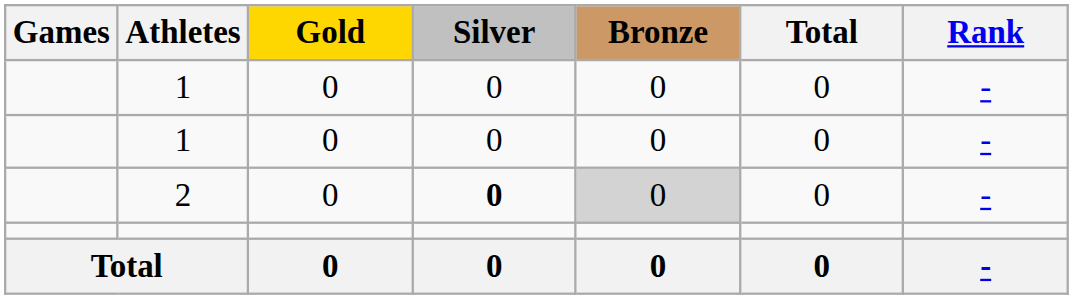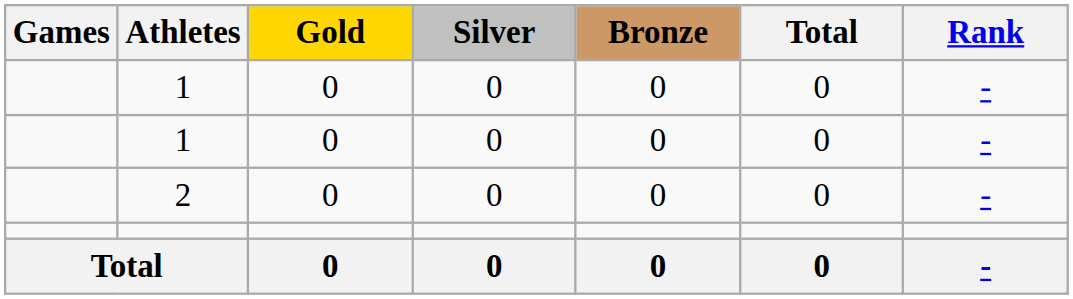(494, 195) bold -> (494, 195) normal
(658, 195) lightgrey background -> (658, 195) no background
